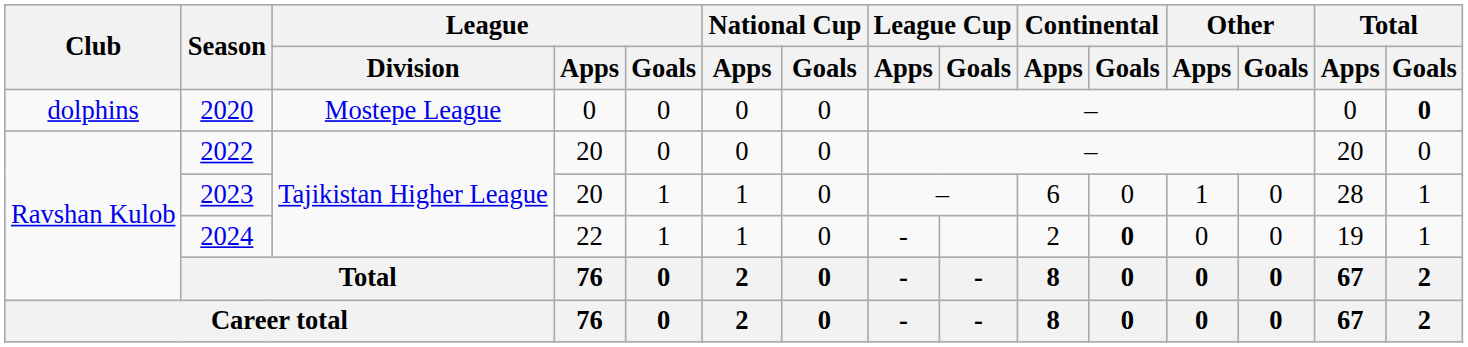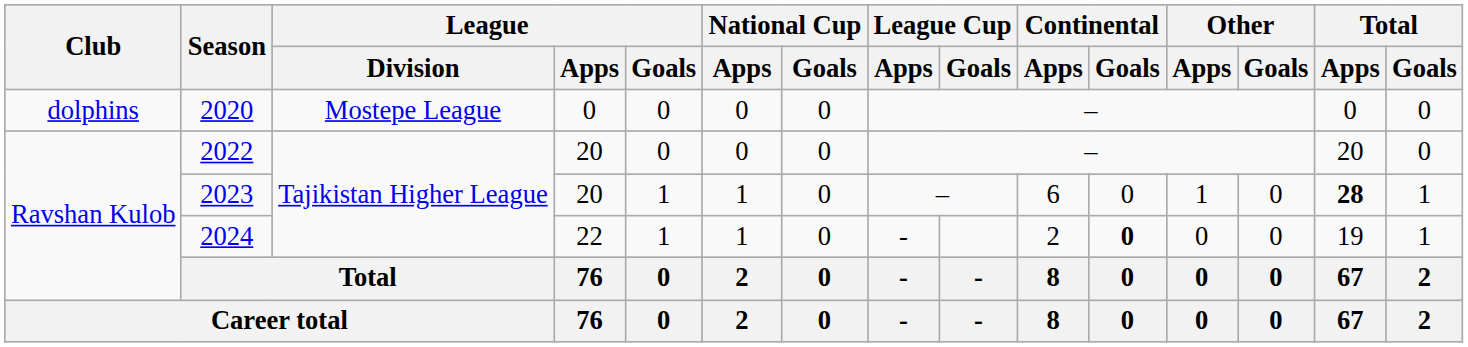(1424, 109) bold -> (1424, 109) normal
(1350, 194) normal -> (1350, 194) bold
